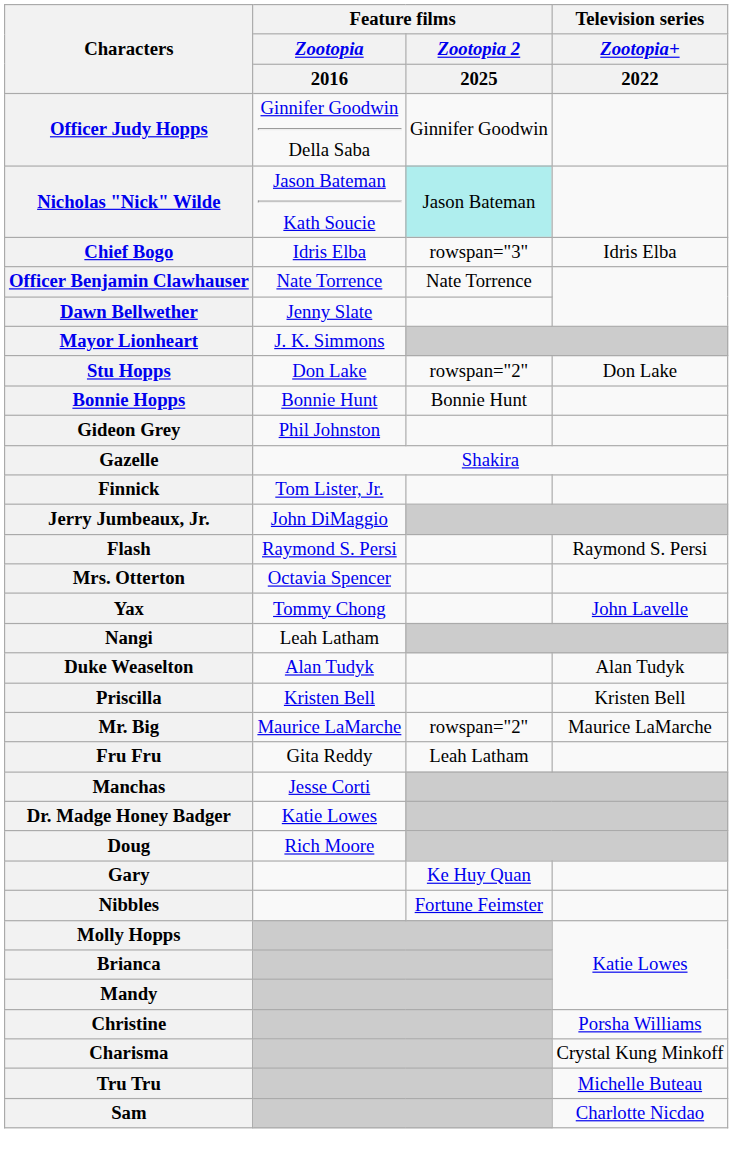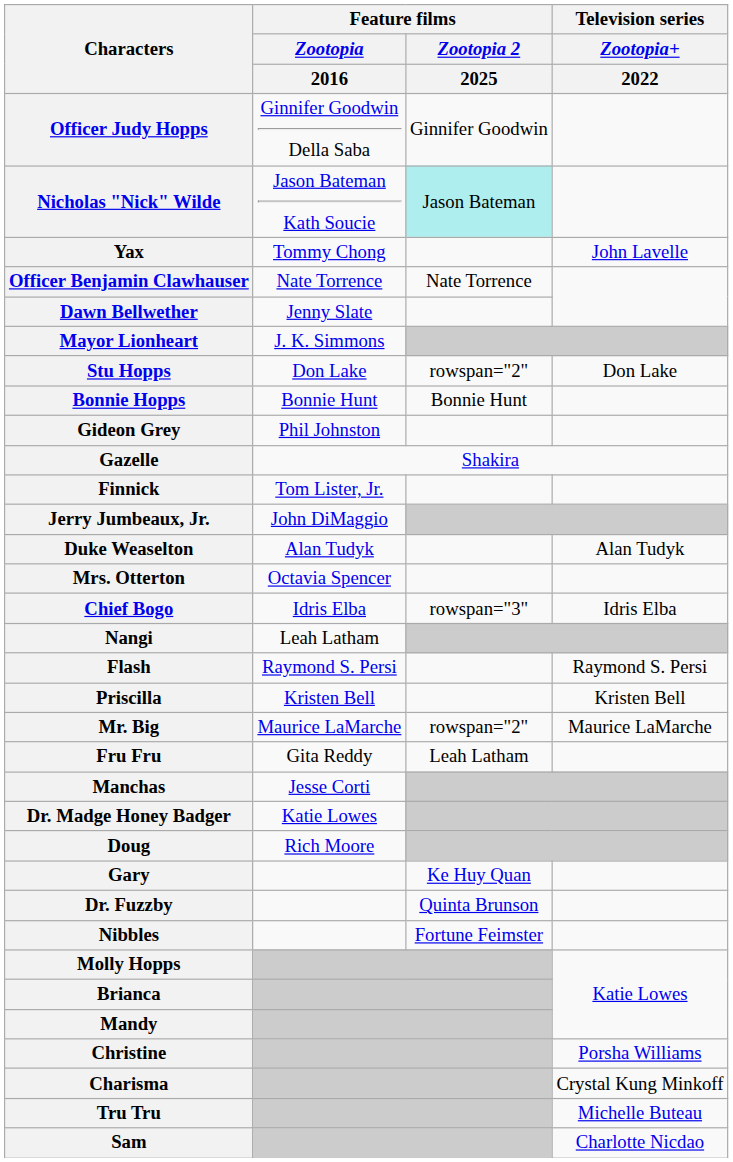rows swapped: (129, 252) <-> (129, 608)
rows swapped: (129, 667) <-> (129, 548)
+ row: (129, 905)
